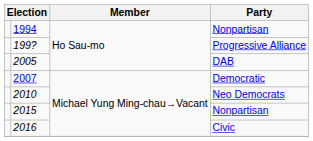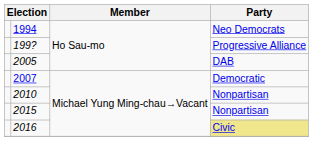(241, 29) Nonpartisan -> (249, 29) Neo Democrats
(249, 95) Neo Democrats -> (241, 95) Nonpartisan
(224, 128) no background -> (224, 128) khaki background
